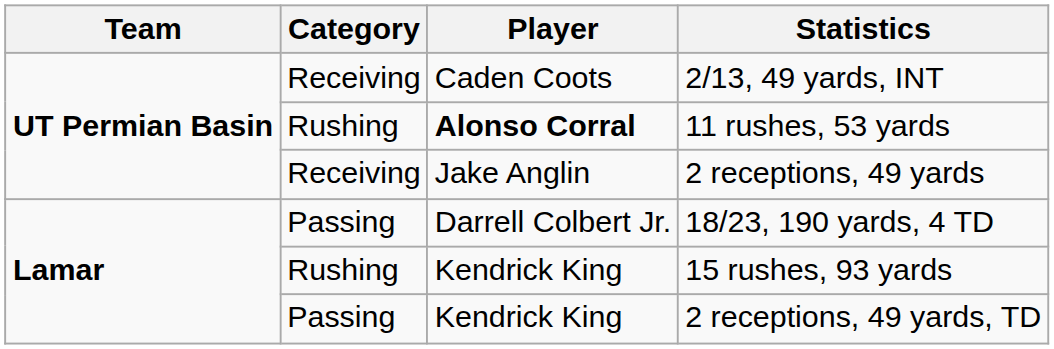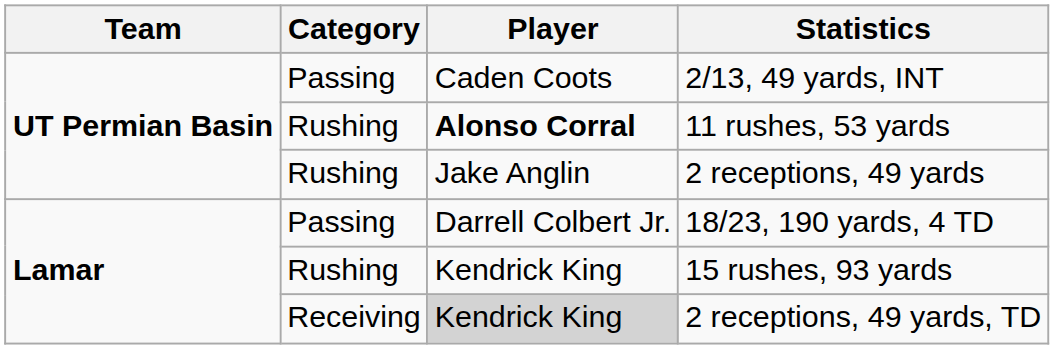(354, 77) Receiving -> (341, 77) Passing
(354, 173) Receiving -> (343, 173) Rushing
(341, 318) Passing -> (354, 318) Receiving
(529, 318) no background -> (529, 318) lightgrey background
